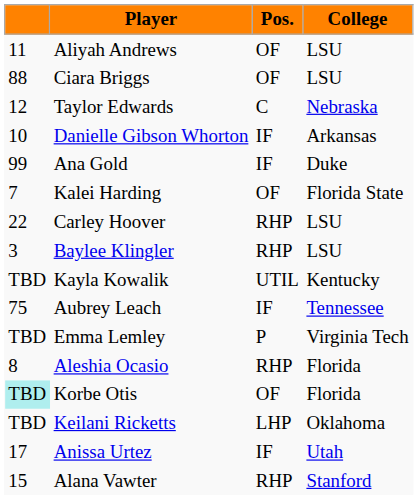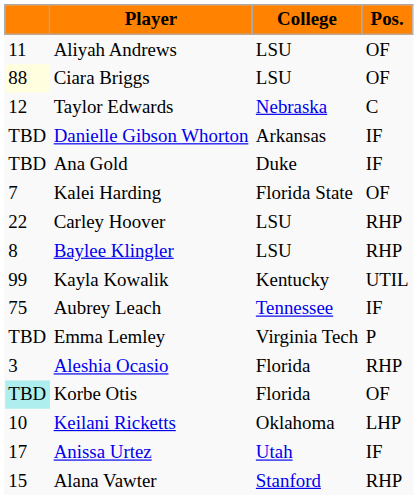columns swapped: (277, 19) <-> (358, 19)
(18, 78) no background -> (18, 78) lightyellow background
(18, 135) 10 -> (27, 135) TBD
(18, 164) 99 -> (27, 164) TBD
(13, 250) 3 -> (13, 250) 8
(27, 279) TBD -> (18, 279) 99
(13, 365) 8 -> (13, 365) 3
(27, 423) TBD -> (18, 423) 10
